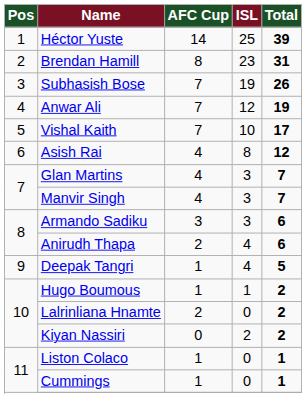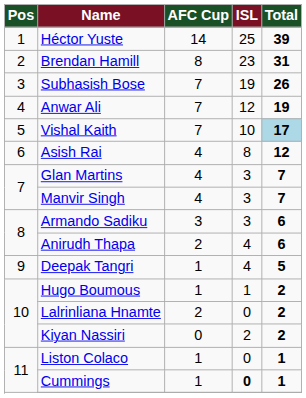(281, 130) no background -> (281, 130) lightblue background
(247, 381) normal -> (247, 381) bold
